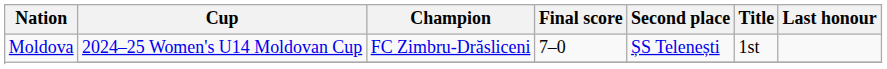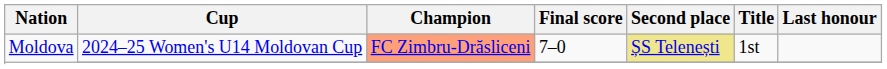(451, 47) no background -> (451, 47) lightsalmon background
(675, 47) no background -> (675, 47) khaki background
